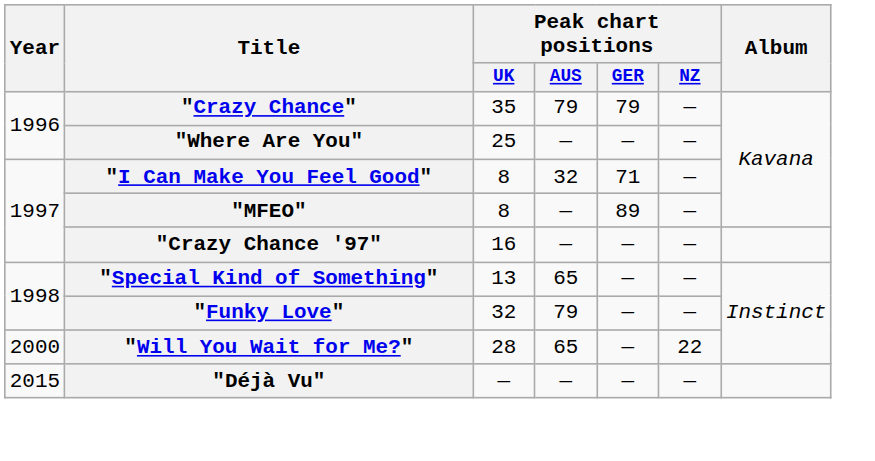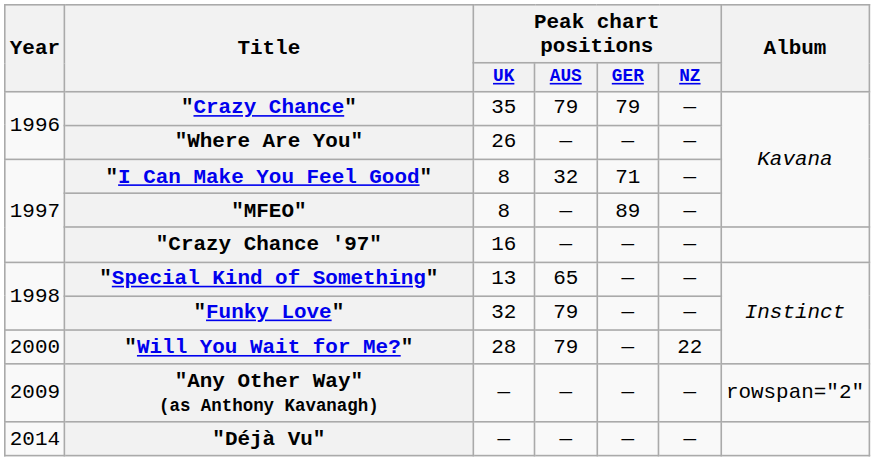(504, 142) 25 -> (504, 142) 26
(566, 347) 65 -> (566, 347) 79
+ row: (269, 392)
(35, 381) 2015 -> (35, 439) 2014
